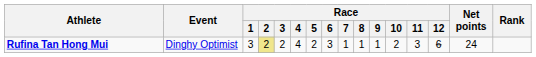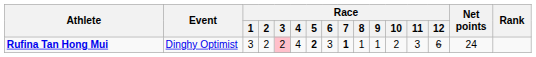(266, 45) khaki background -> (266, 45) no background
(282, 45) no background -> (282, 45) pink background
(314, 45) normal -> (314, 45) bold
(346, 45) normal -> (346, 45) bold
